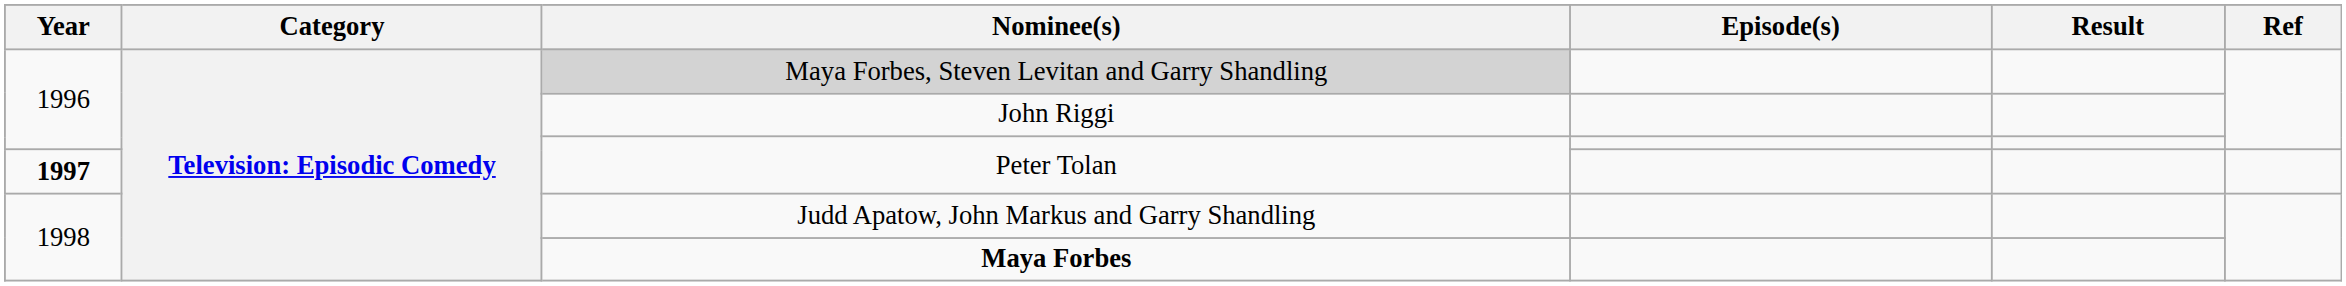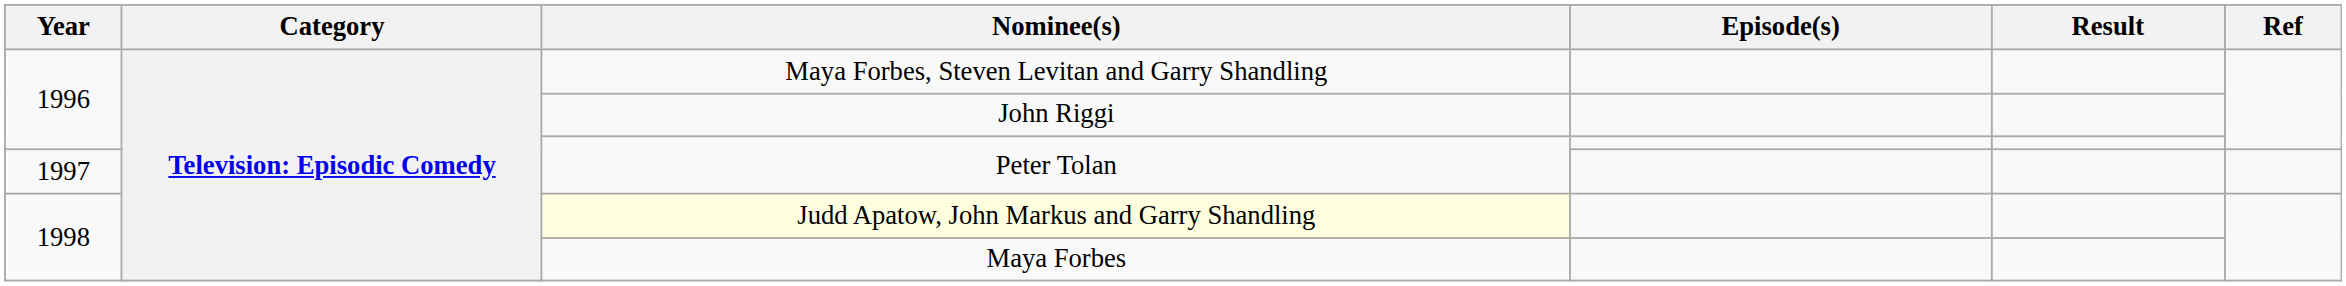(1056, 70) lightgrey background -> (1056, 70) no background
(63, 171) bold -> (63, 171) normal
(1056, 215) no background -> (1056, 215) lightyellow background
(1056, 259) bold -> (1056, 259) normal
